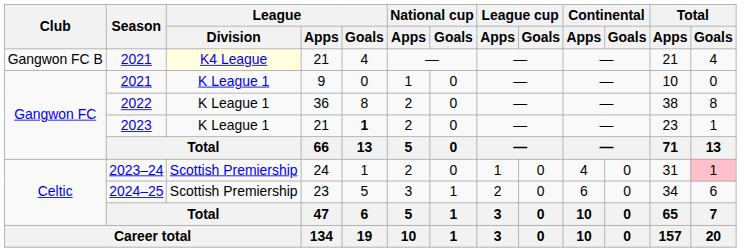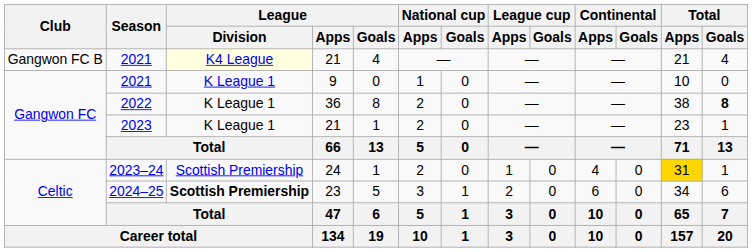(713, 103) normal -> (725, 103) bold
(364, 125) bold -> (376, 125) normal
(670, 170) no background -> (682, 170) gold background
(713, 170) pink background -> (725, 170) no background
(234, 192) normal -> (239, 192) bold
